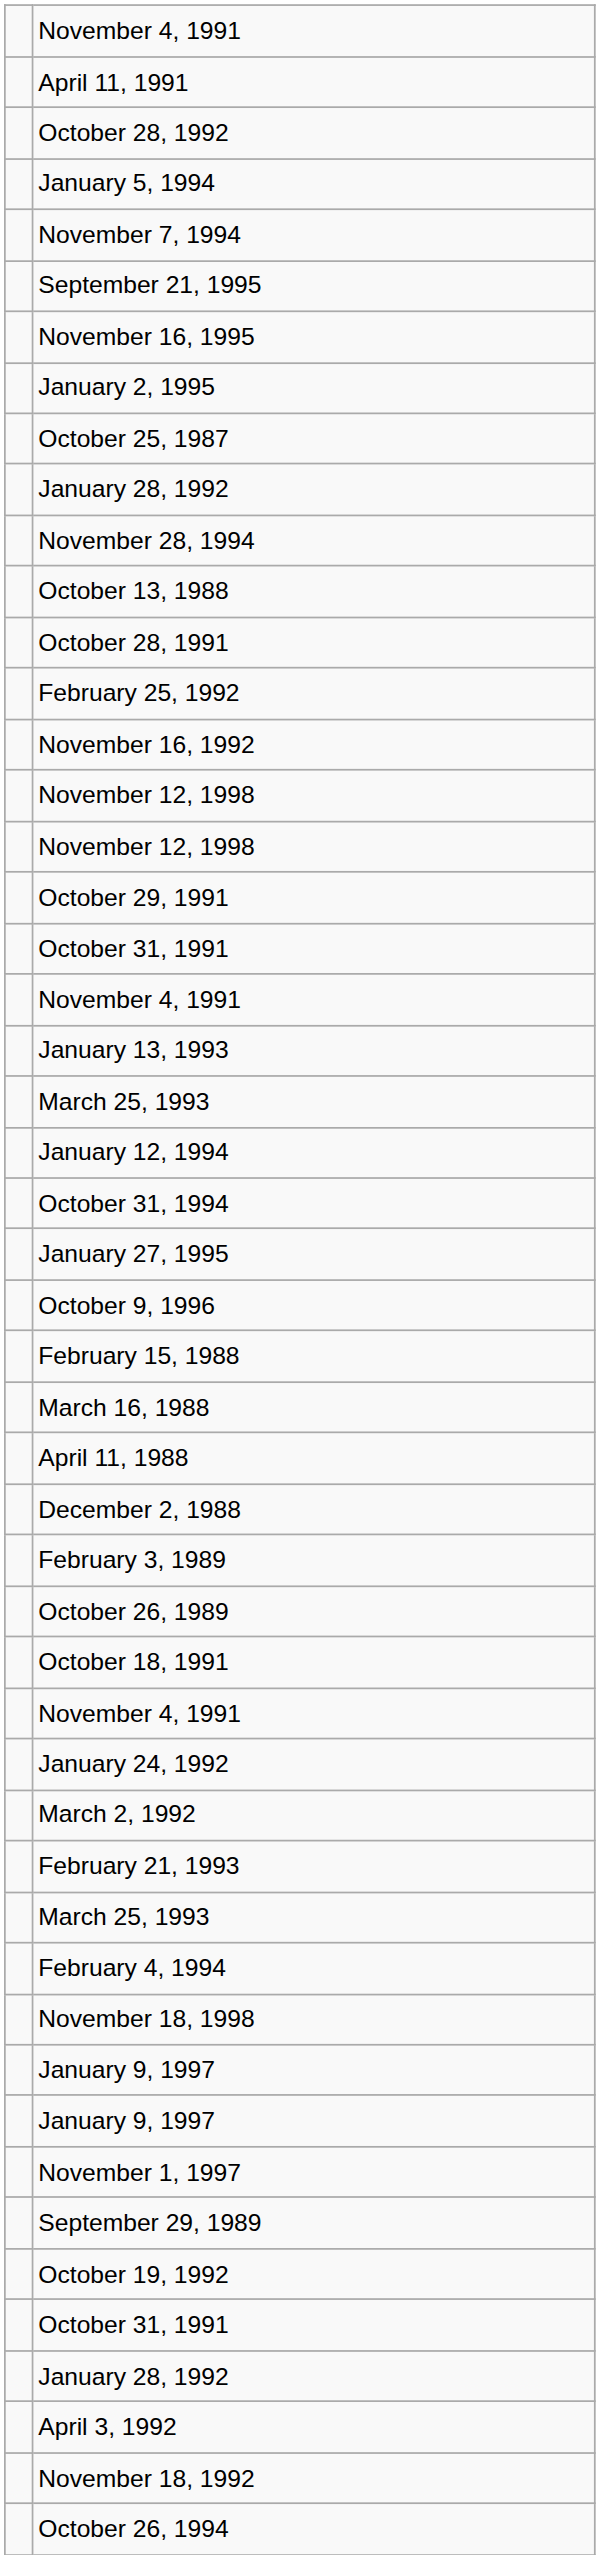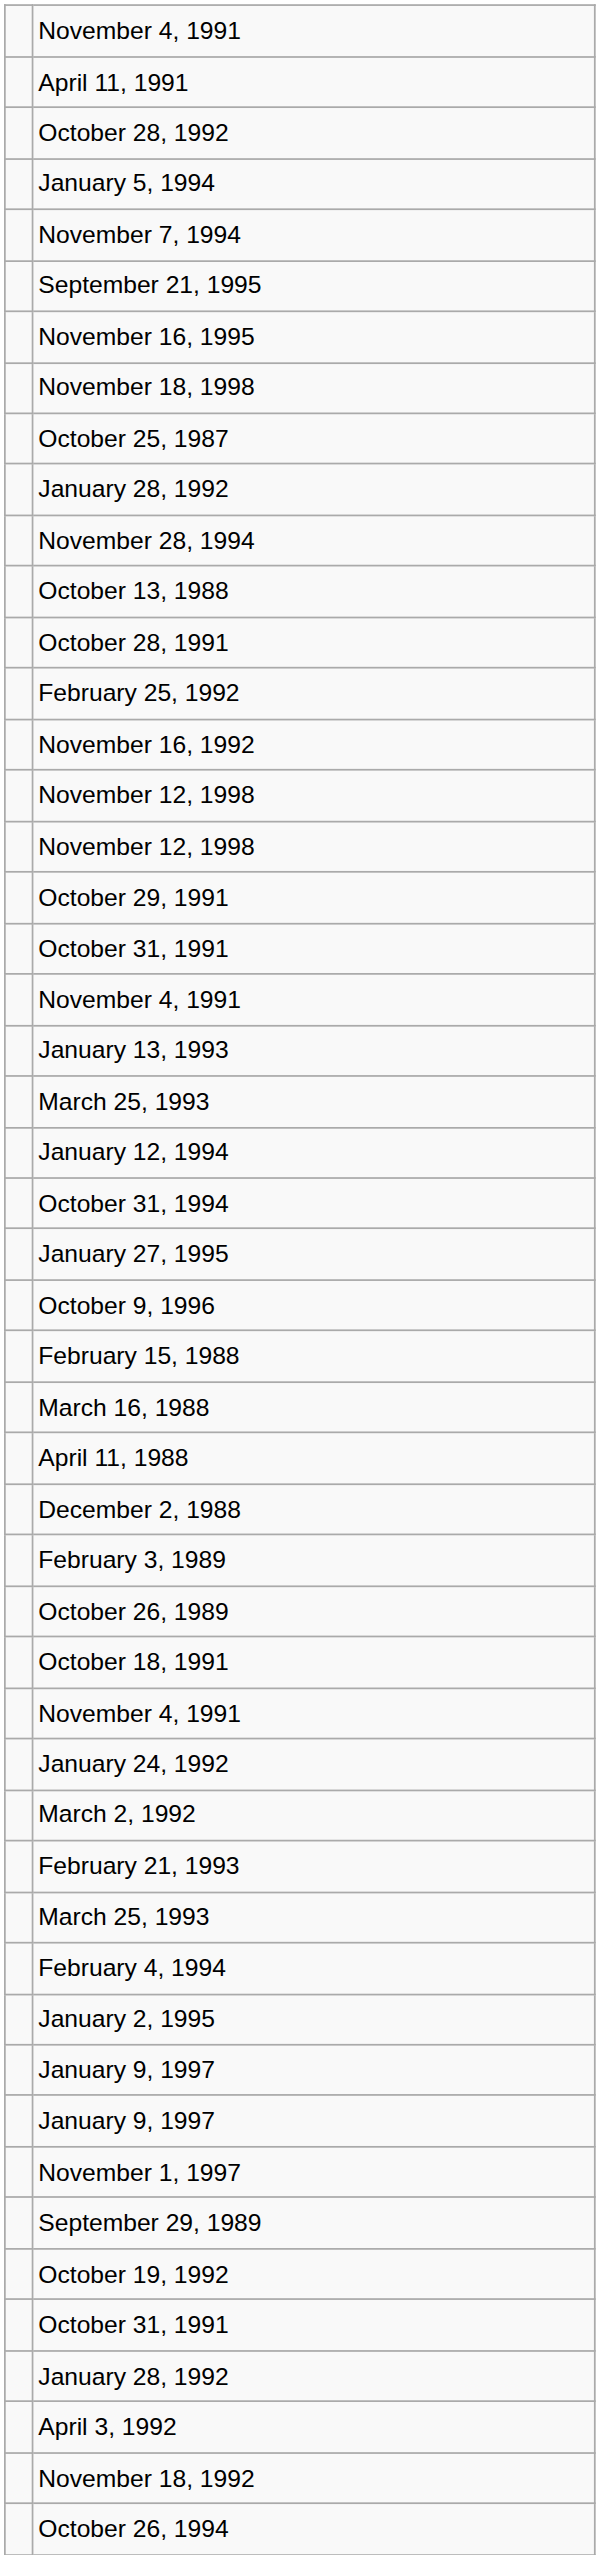(127, 387) January 2, 1995 -> (146, 387) November 18, 1998
(146, 2019) November 18, 1998 -> (127, 2019) January 2, 1995
